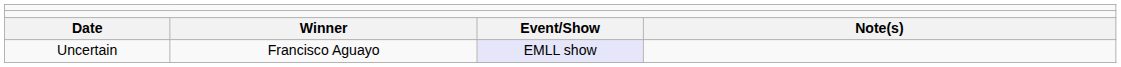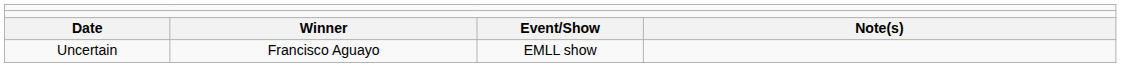(560, 50) lavender background -> (560, 50) no background
